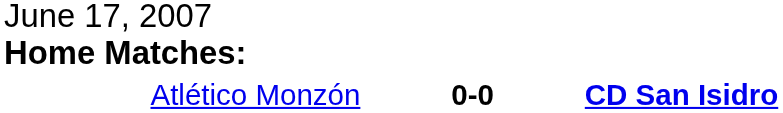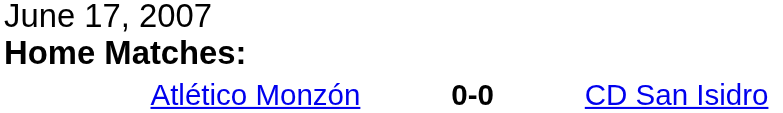(682, 95) bold -> (677, 95) normal
